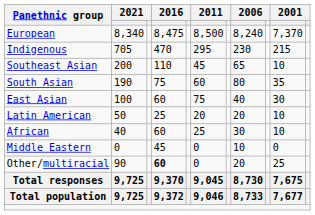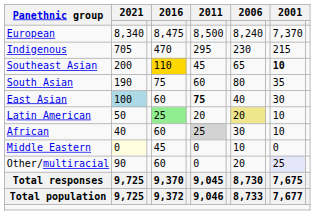(163, 66) no background -> (163, 66) gold background
(279, 66) normal -> (279, 66) bold
(123, 99) no background -> (123, 99) lightblue background
(199, 99) normal -> (199, 99) bold
(160, 115) no background -> (160, 115) lightgreen background
(239, 115) no background -> (239, 115) khaki background
(199, 132) no background -> (199, 132) lightgrey background
(117, 148) no background -> (117, 148) lightyellow background
(160, 164) bold -> (160, 164) normal
(279, 164) no background -> (279, 164) lavender background
